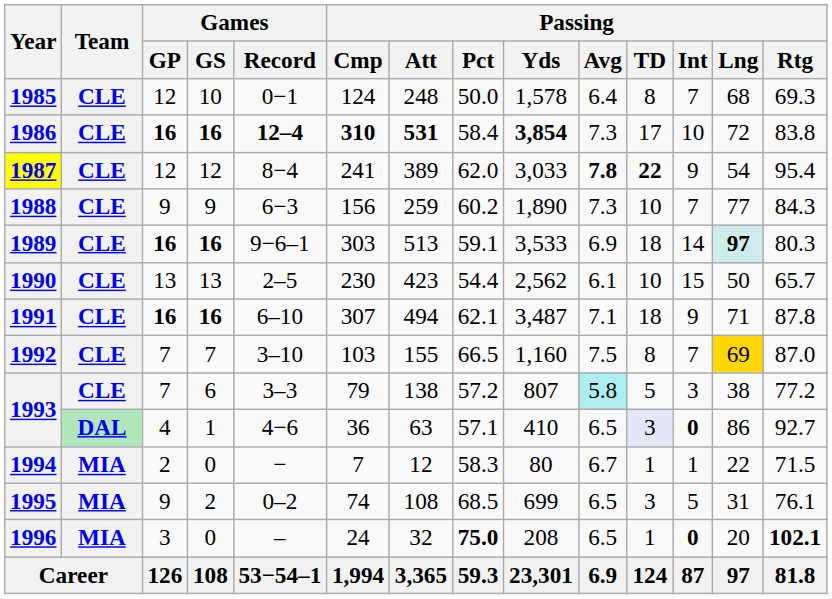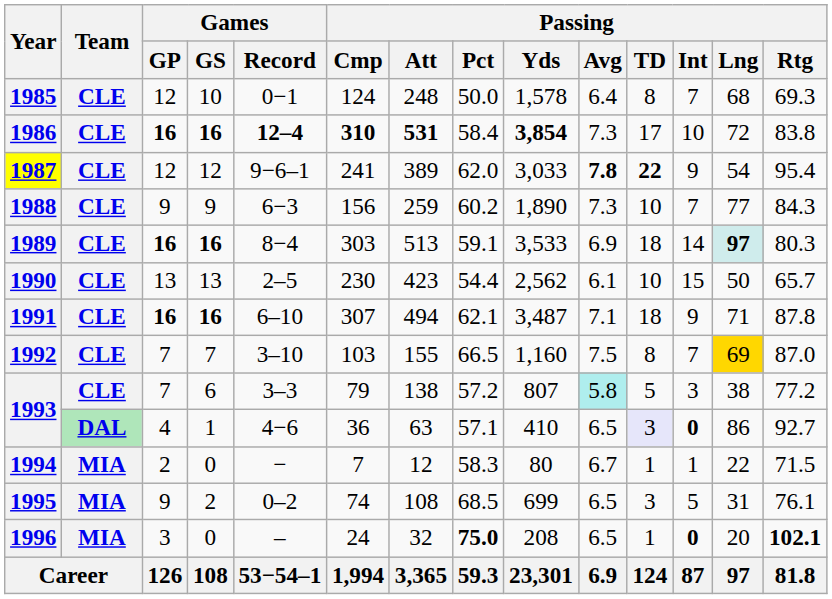(280, 170) 8−4 -> (280, 170) 9−6–1
(280, 243) 9−6–1 -> (280, 243) 8−4
